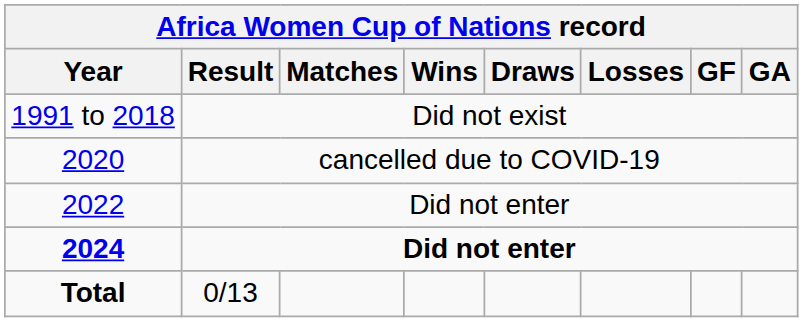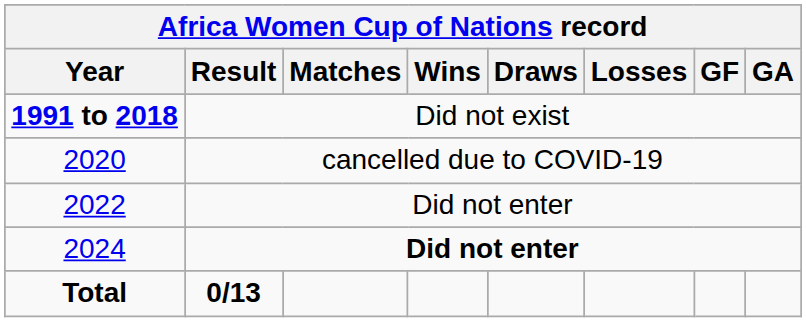(93, 115) normal -> (95, 115) bold
(93, 248) bold -> (95, 248) normal
(231, 293) normal -> (234, 293) bold
